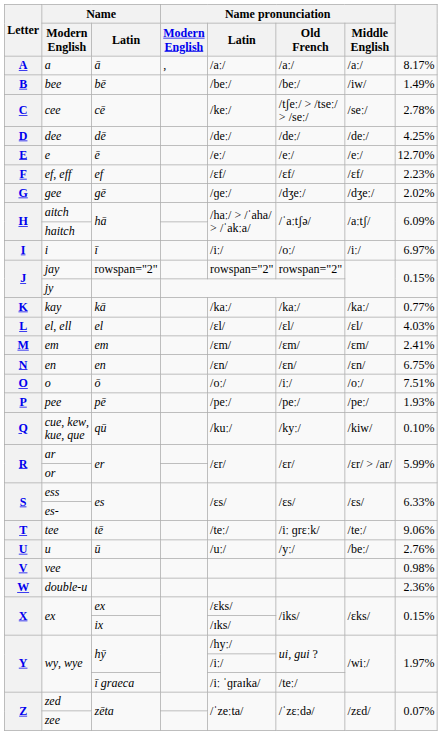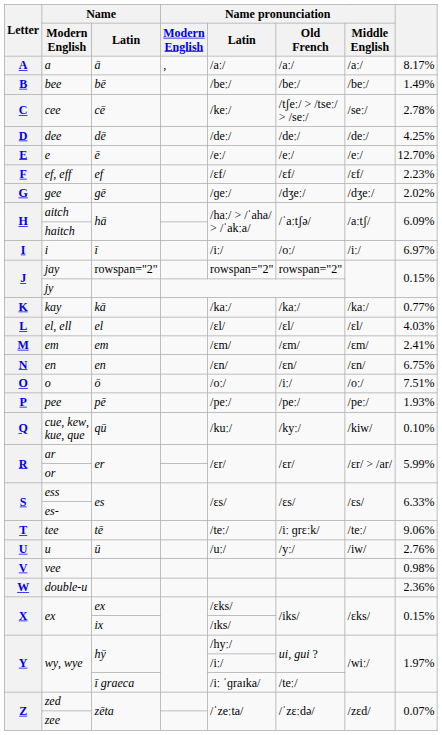(357, 84) /iw/ -> (358, 84) /beː/
(358, 549) /beː/ -> (357, 549) /iw/
